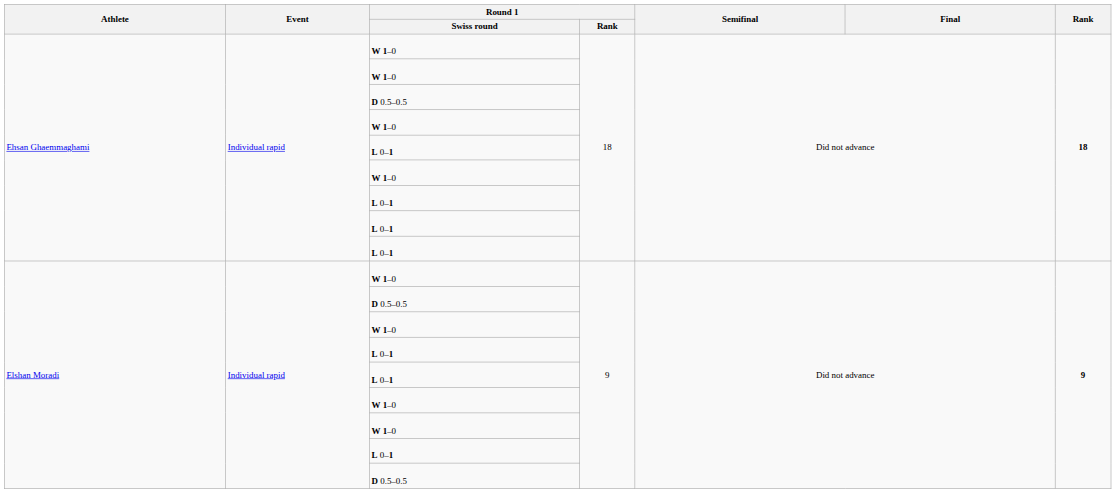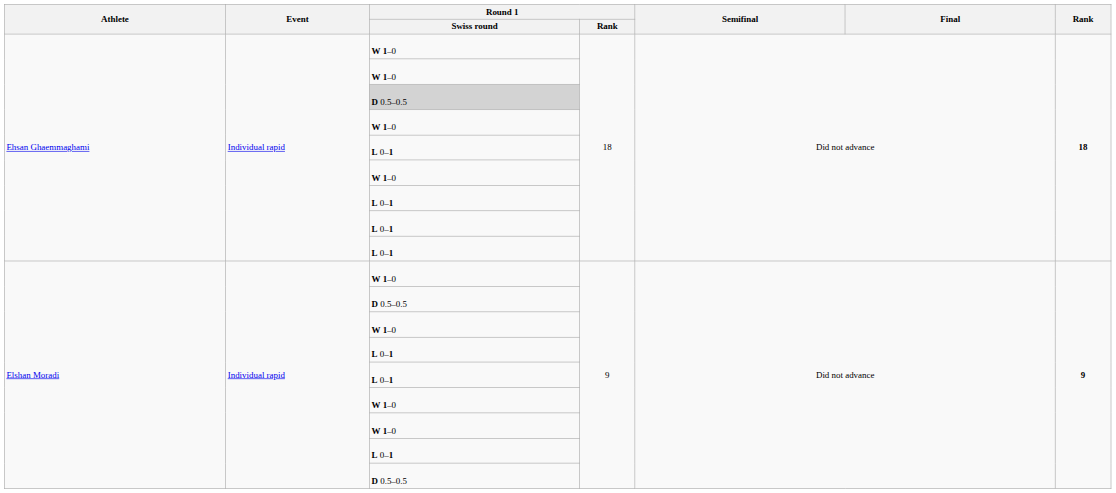(389, 102) no background -> (389, 102) lightgrey background
